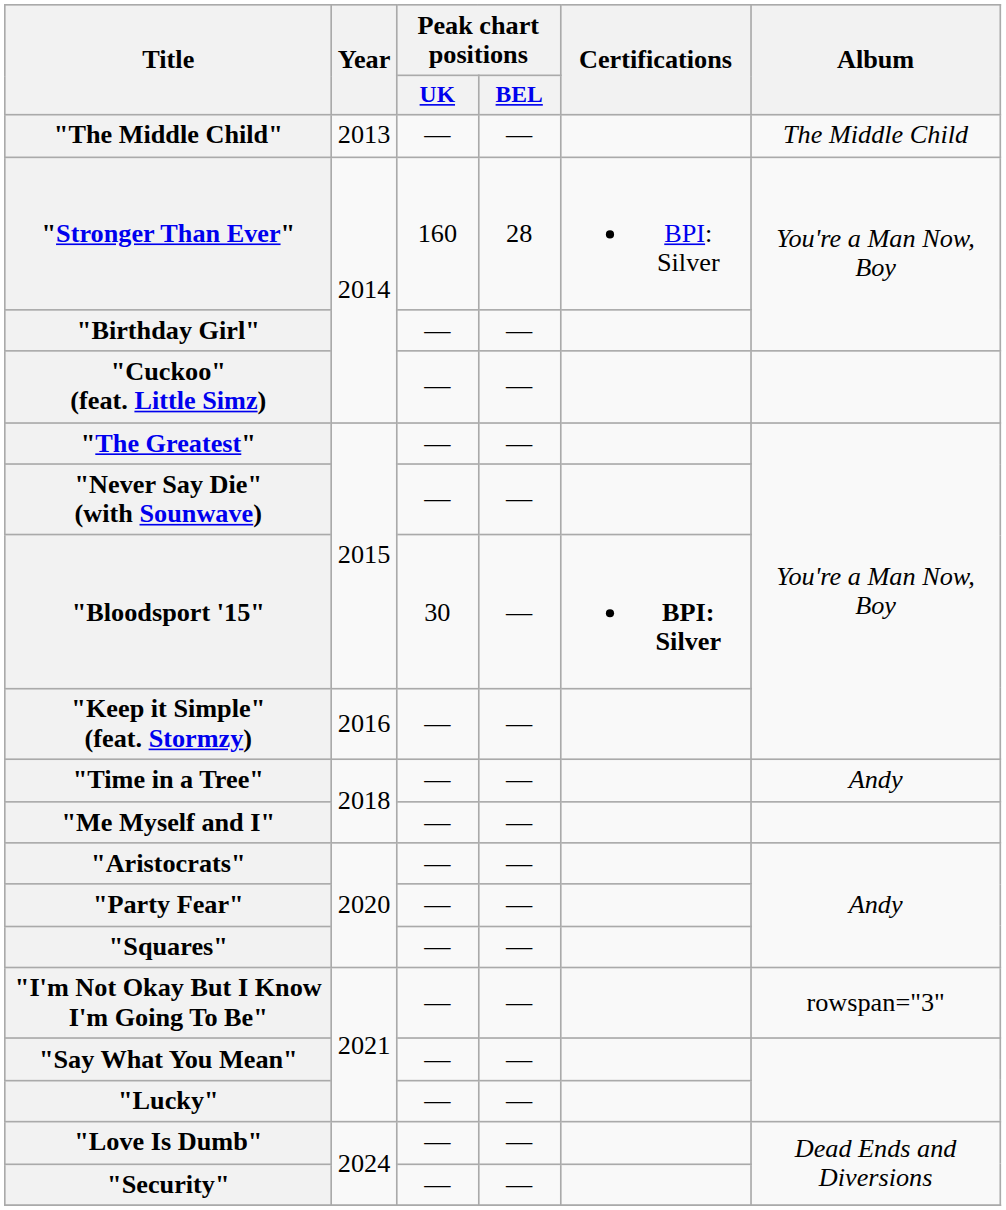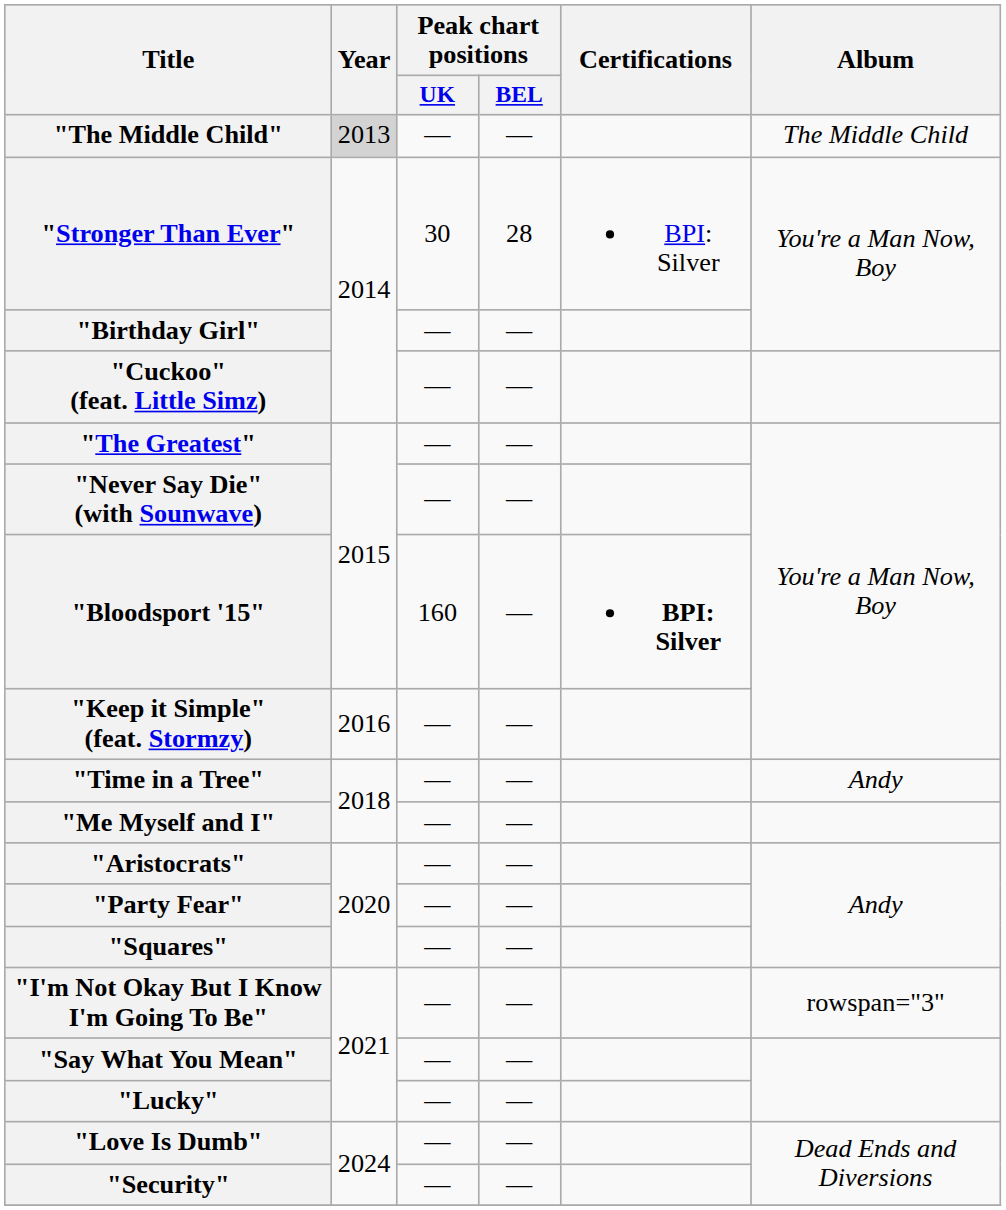(364, 135) no background -> (364, 135) lightgrey background
(437, 232) 160 -> (437, 232) 30
(437, 611) 30 -> (437, 611) 160
